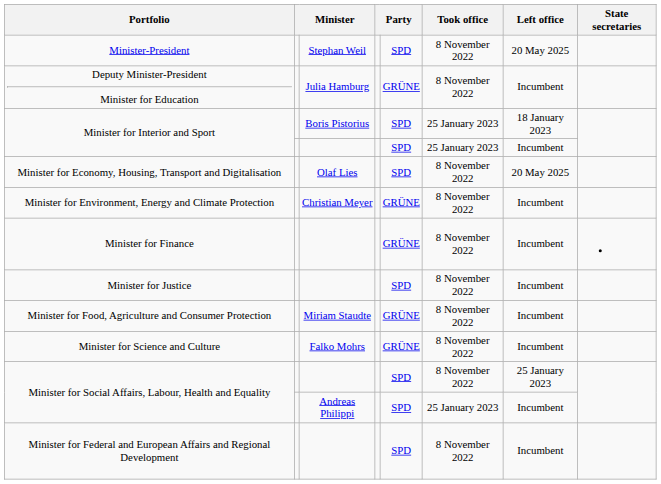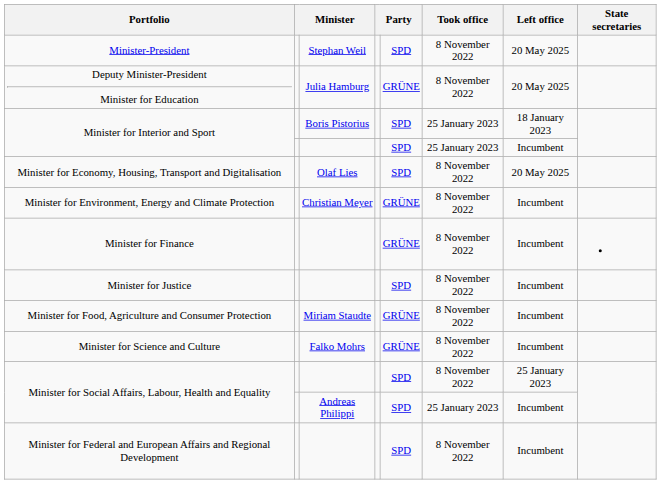(540, 87) Incumbent -> (540, 87) 20 May 2025
